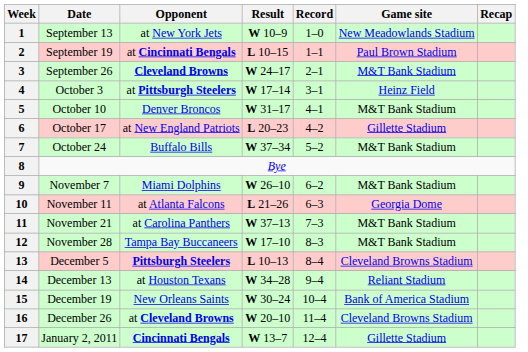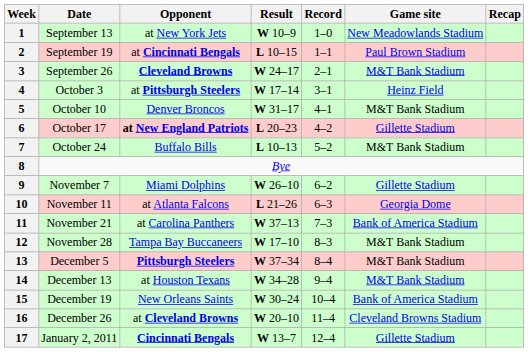(181, 128) normal -> (186, 128) bold
(268, 147) W 37–34 -> (276, 147) L 10–13
(407, 185) M&T Bank Stadium -> (415, 185) Gillette Stadium
(407, 223) M&T Bank Stadium -> (415, 223) Bank of America Stadium
(268, 261) L 10–13 -> (276, 261) W 37–34
(407, 261) Cleveland Browns Stadium -> (415, 261) M&T Bank Stadium
(407, 280) Reliant Stadium -> (415, 280) M&T Bank Stadium
